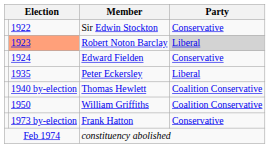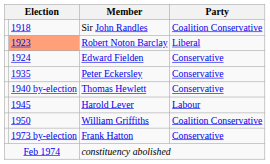+ row: (114, 27)
- row: (120, 27)
(186, 43) lightgrey background -> (186, 43) no background
(186, 74) Liberal -> (198, 74) Conservative
(217, 89) Coalition Conservative -> (198, 89) Conservative
+ row: (108, 105)
